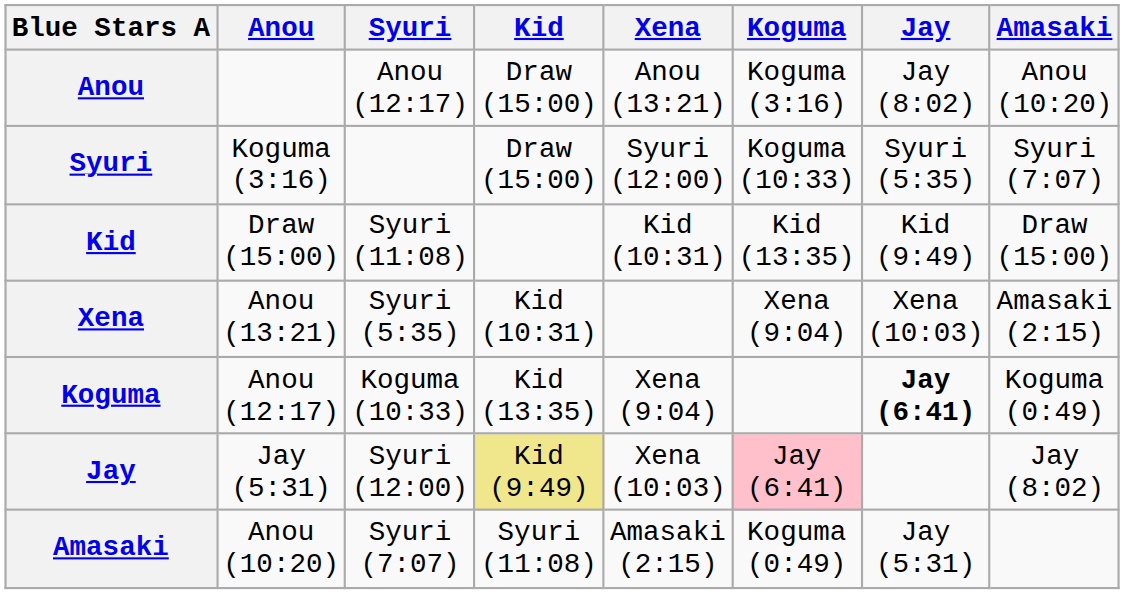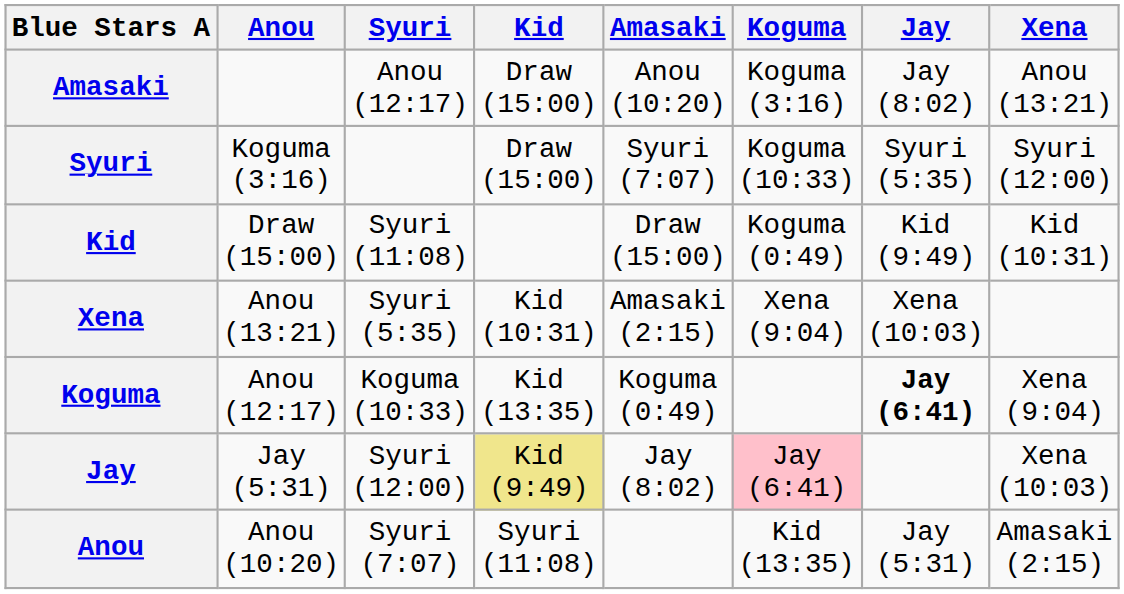columns swapped: (668, 28) <-> (1054, 28)
(111, 88) Anou -> (111, 88) Amasaki
(797, 242) Kid (13:35) -> (797, 242) Koguma (0:49)
(111, 549) Amasaki -> (111, 549) Anou
(797, 549) Koguma (0:49) -> (797, 549) Kid (13:35)
